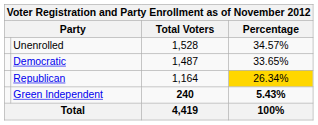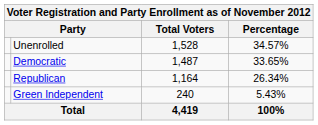(271, 78) gold background -> (271, 78) no background
(185, 95) bold -> (185, 95) normal
(271, 95) bold -> (271, 95) normal
